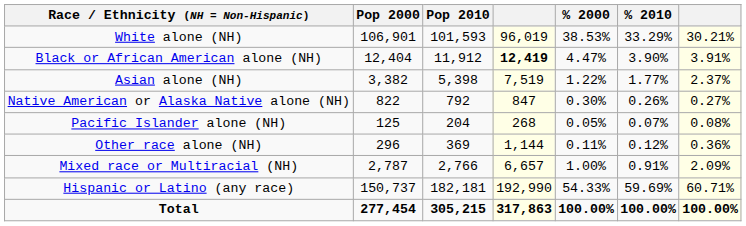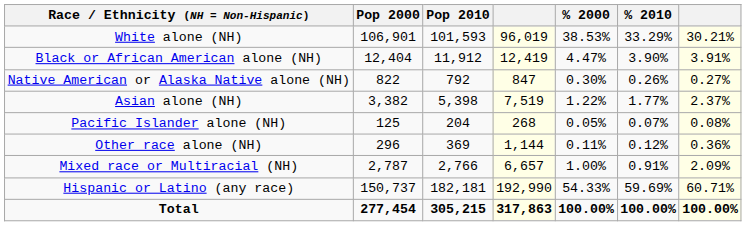(524, 59) bold -> (524, 59) normal
rows swapped: (179, 102) <-> (179, 80)
